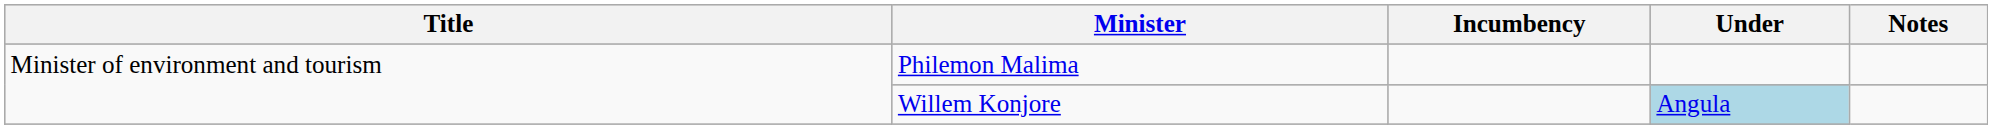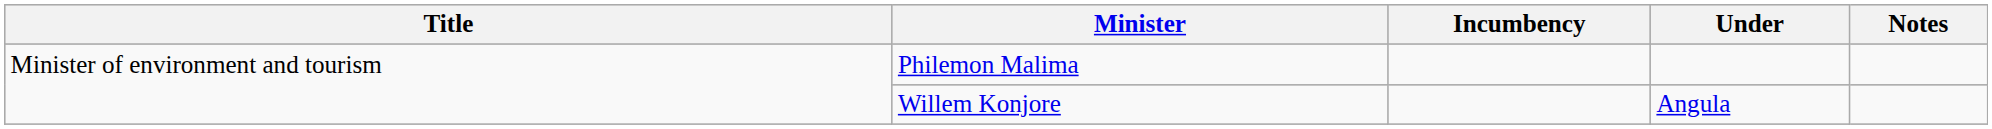(1693, 104) lightblue background -> (1693, 104) no background
